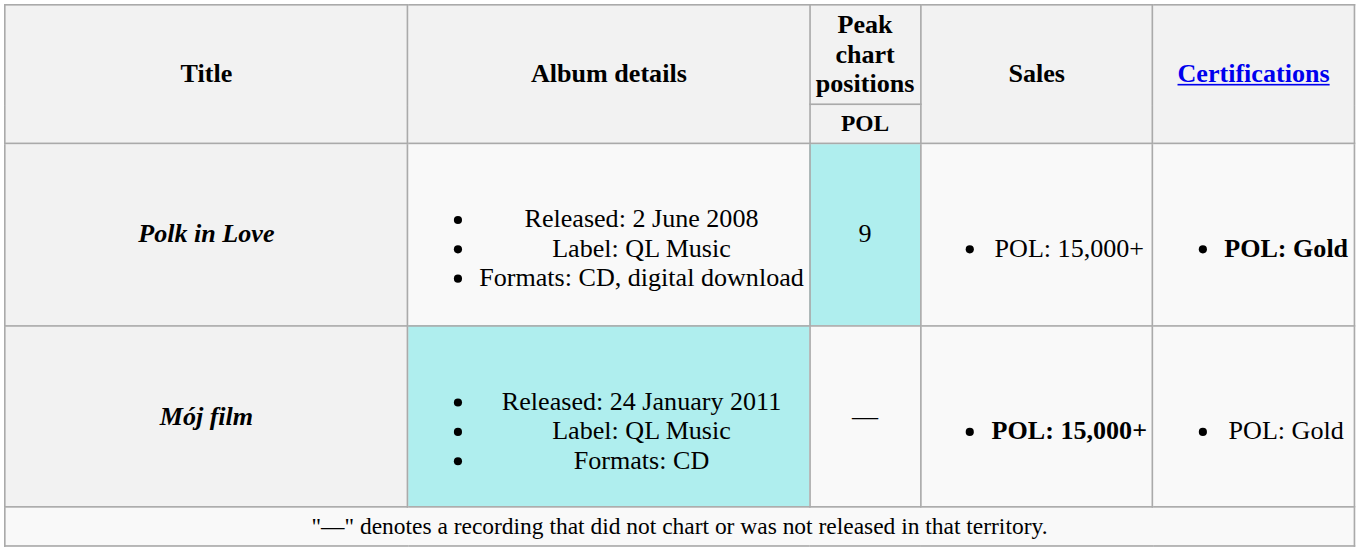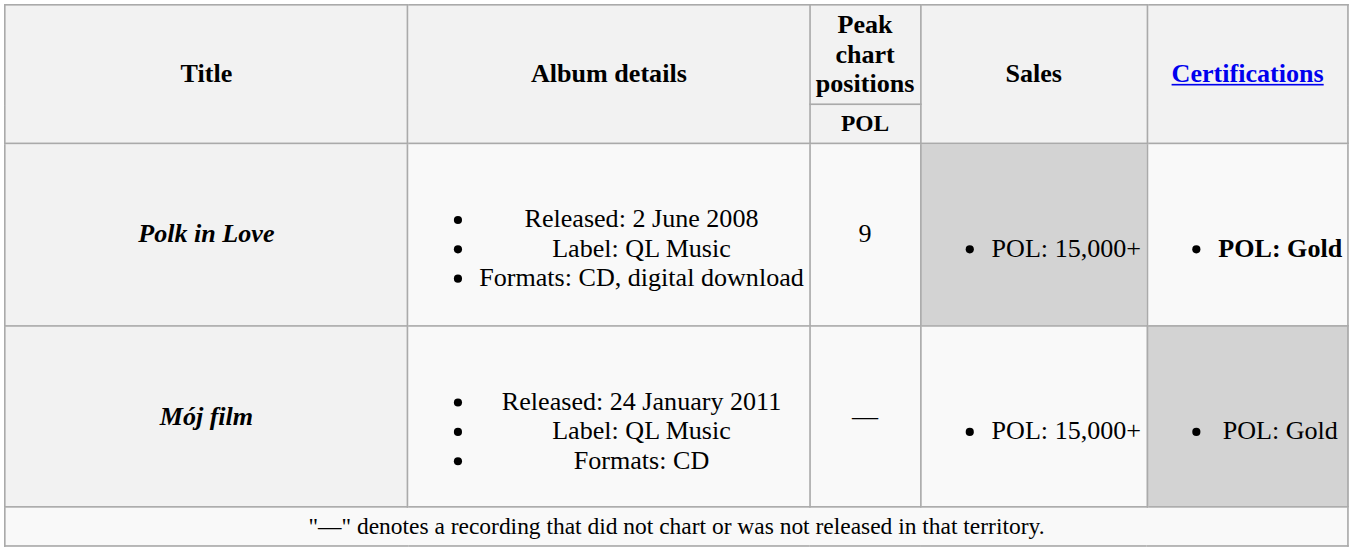(865, 234) paleturquoise background -> (865, 234) no background
(1037, 249) no background -> (1034, 249) lightgrey background
(609, 431) paleturquoise background -> (609, 431) no background
(1037, 431) bold -> (1034, 431) normal
(1254, 431) no background -> (1248, 431) lightgrey background
